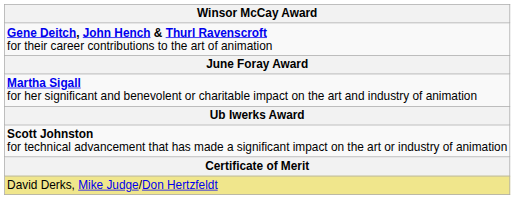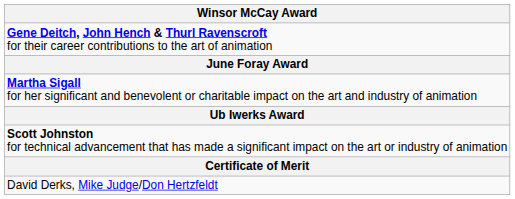(112, 185) khaki background -> (112, 185) no background
